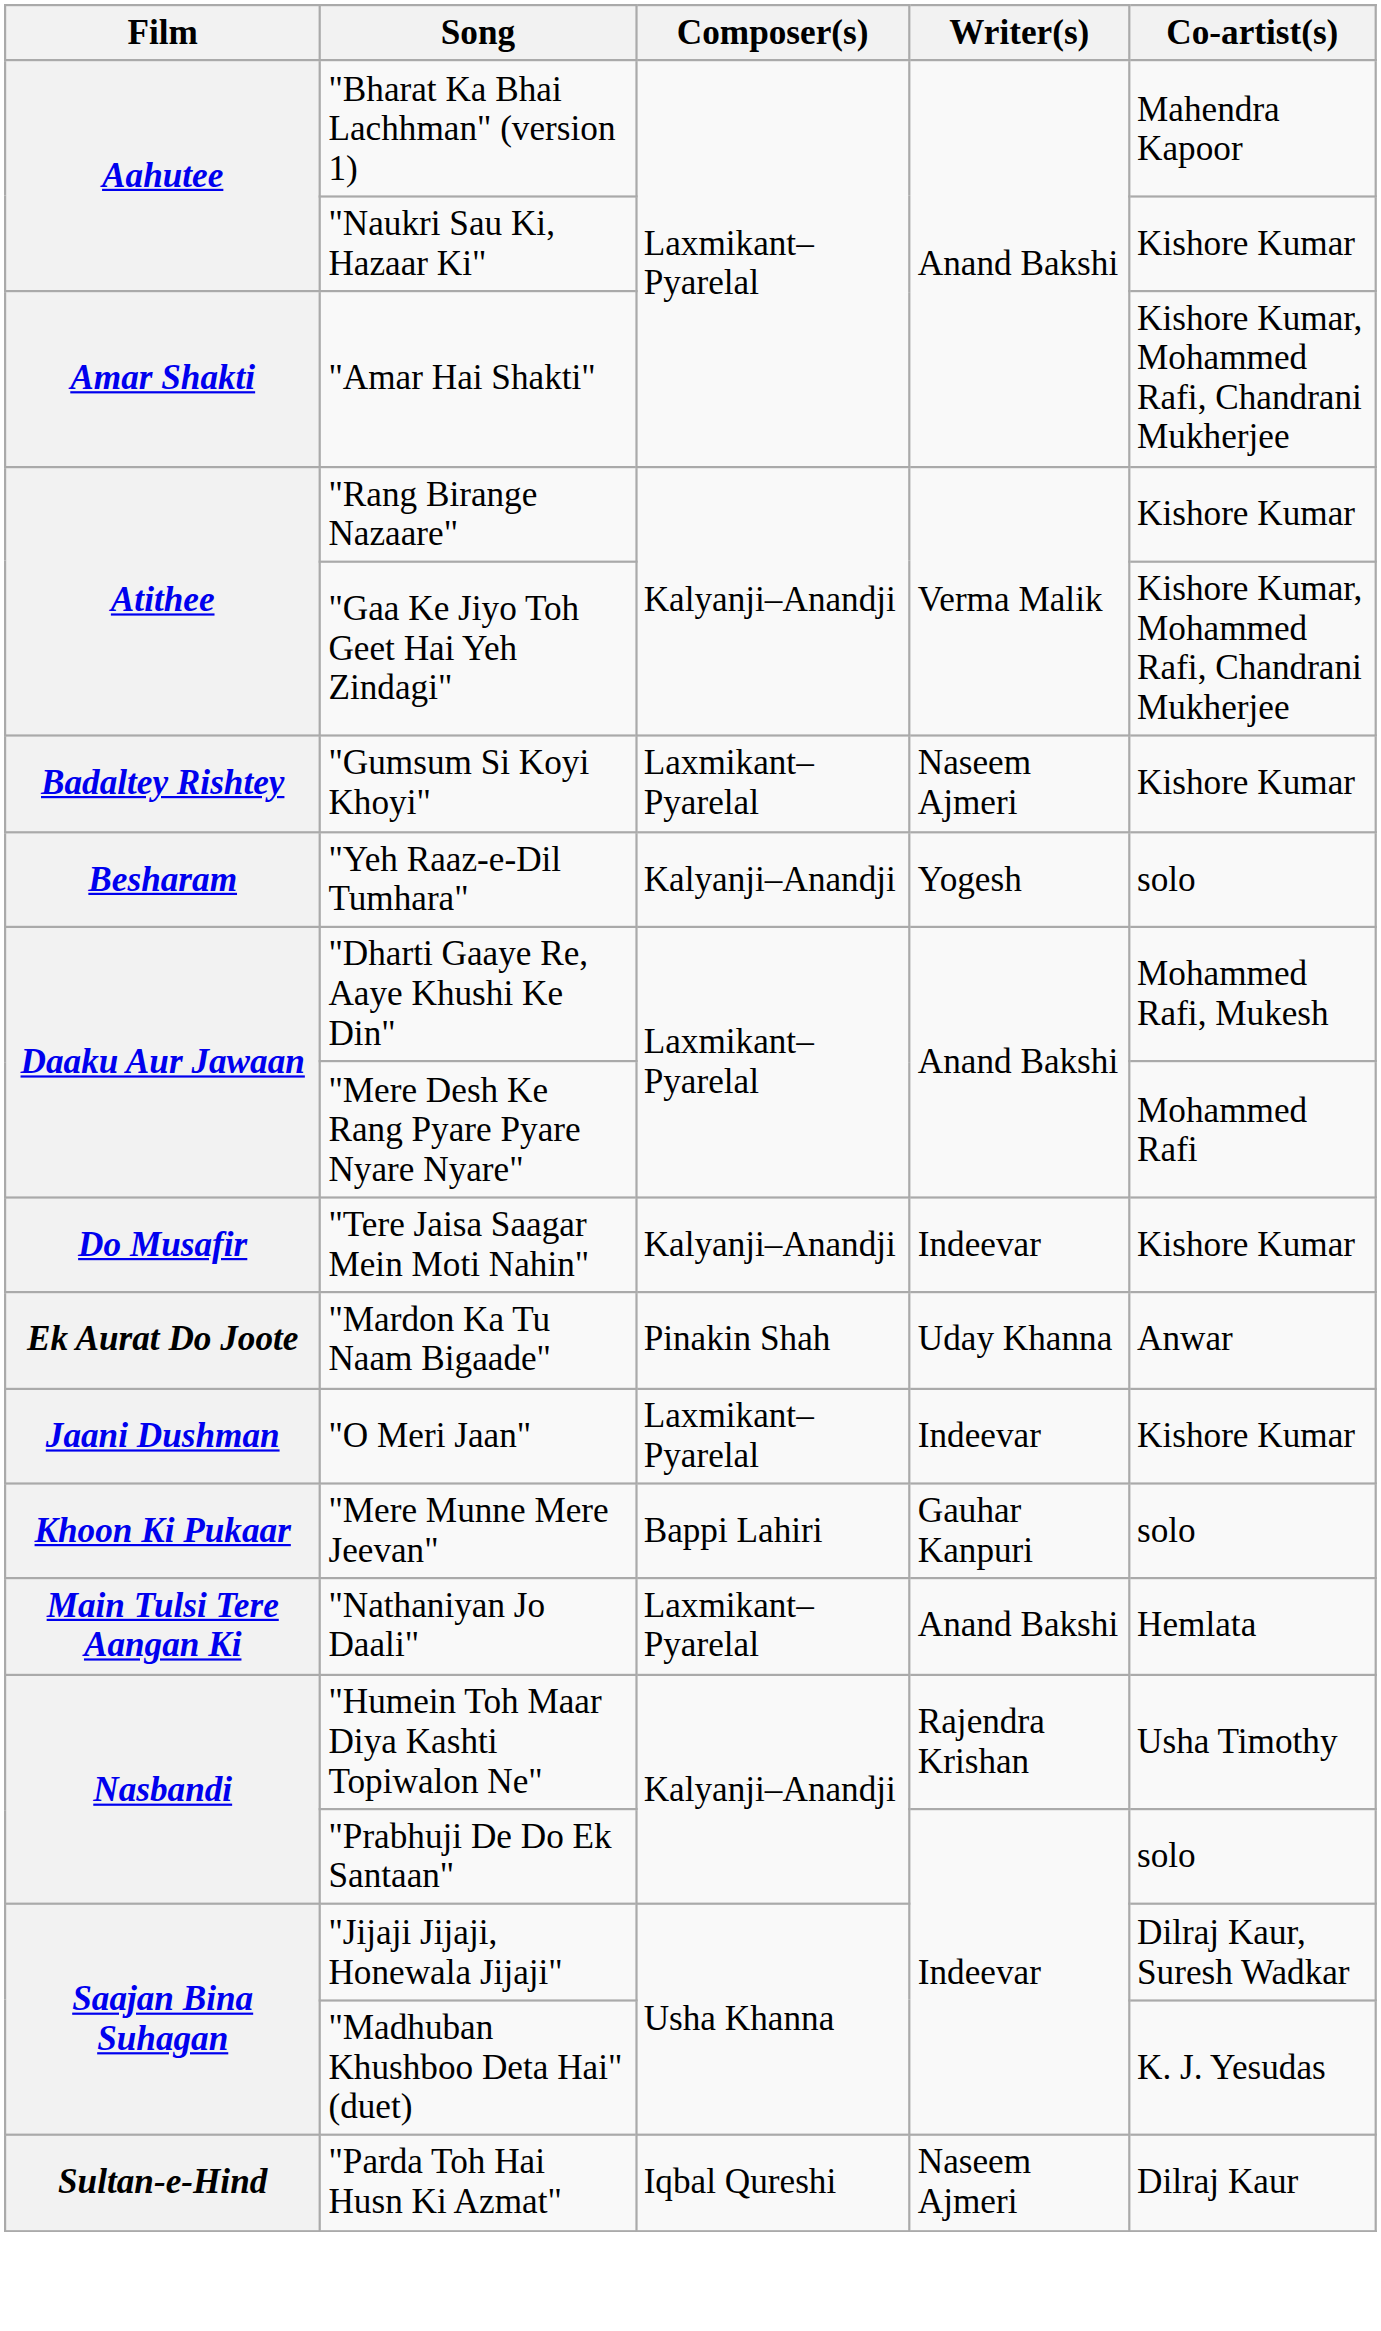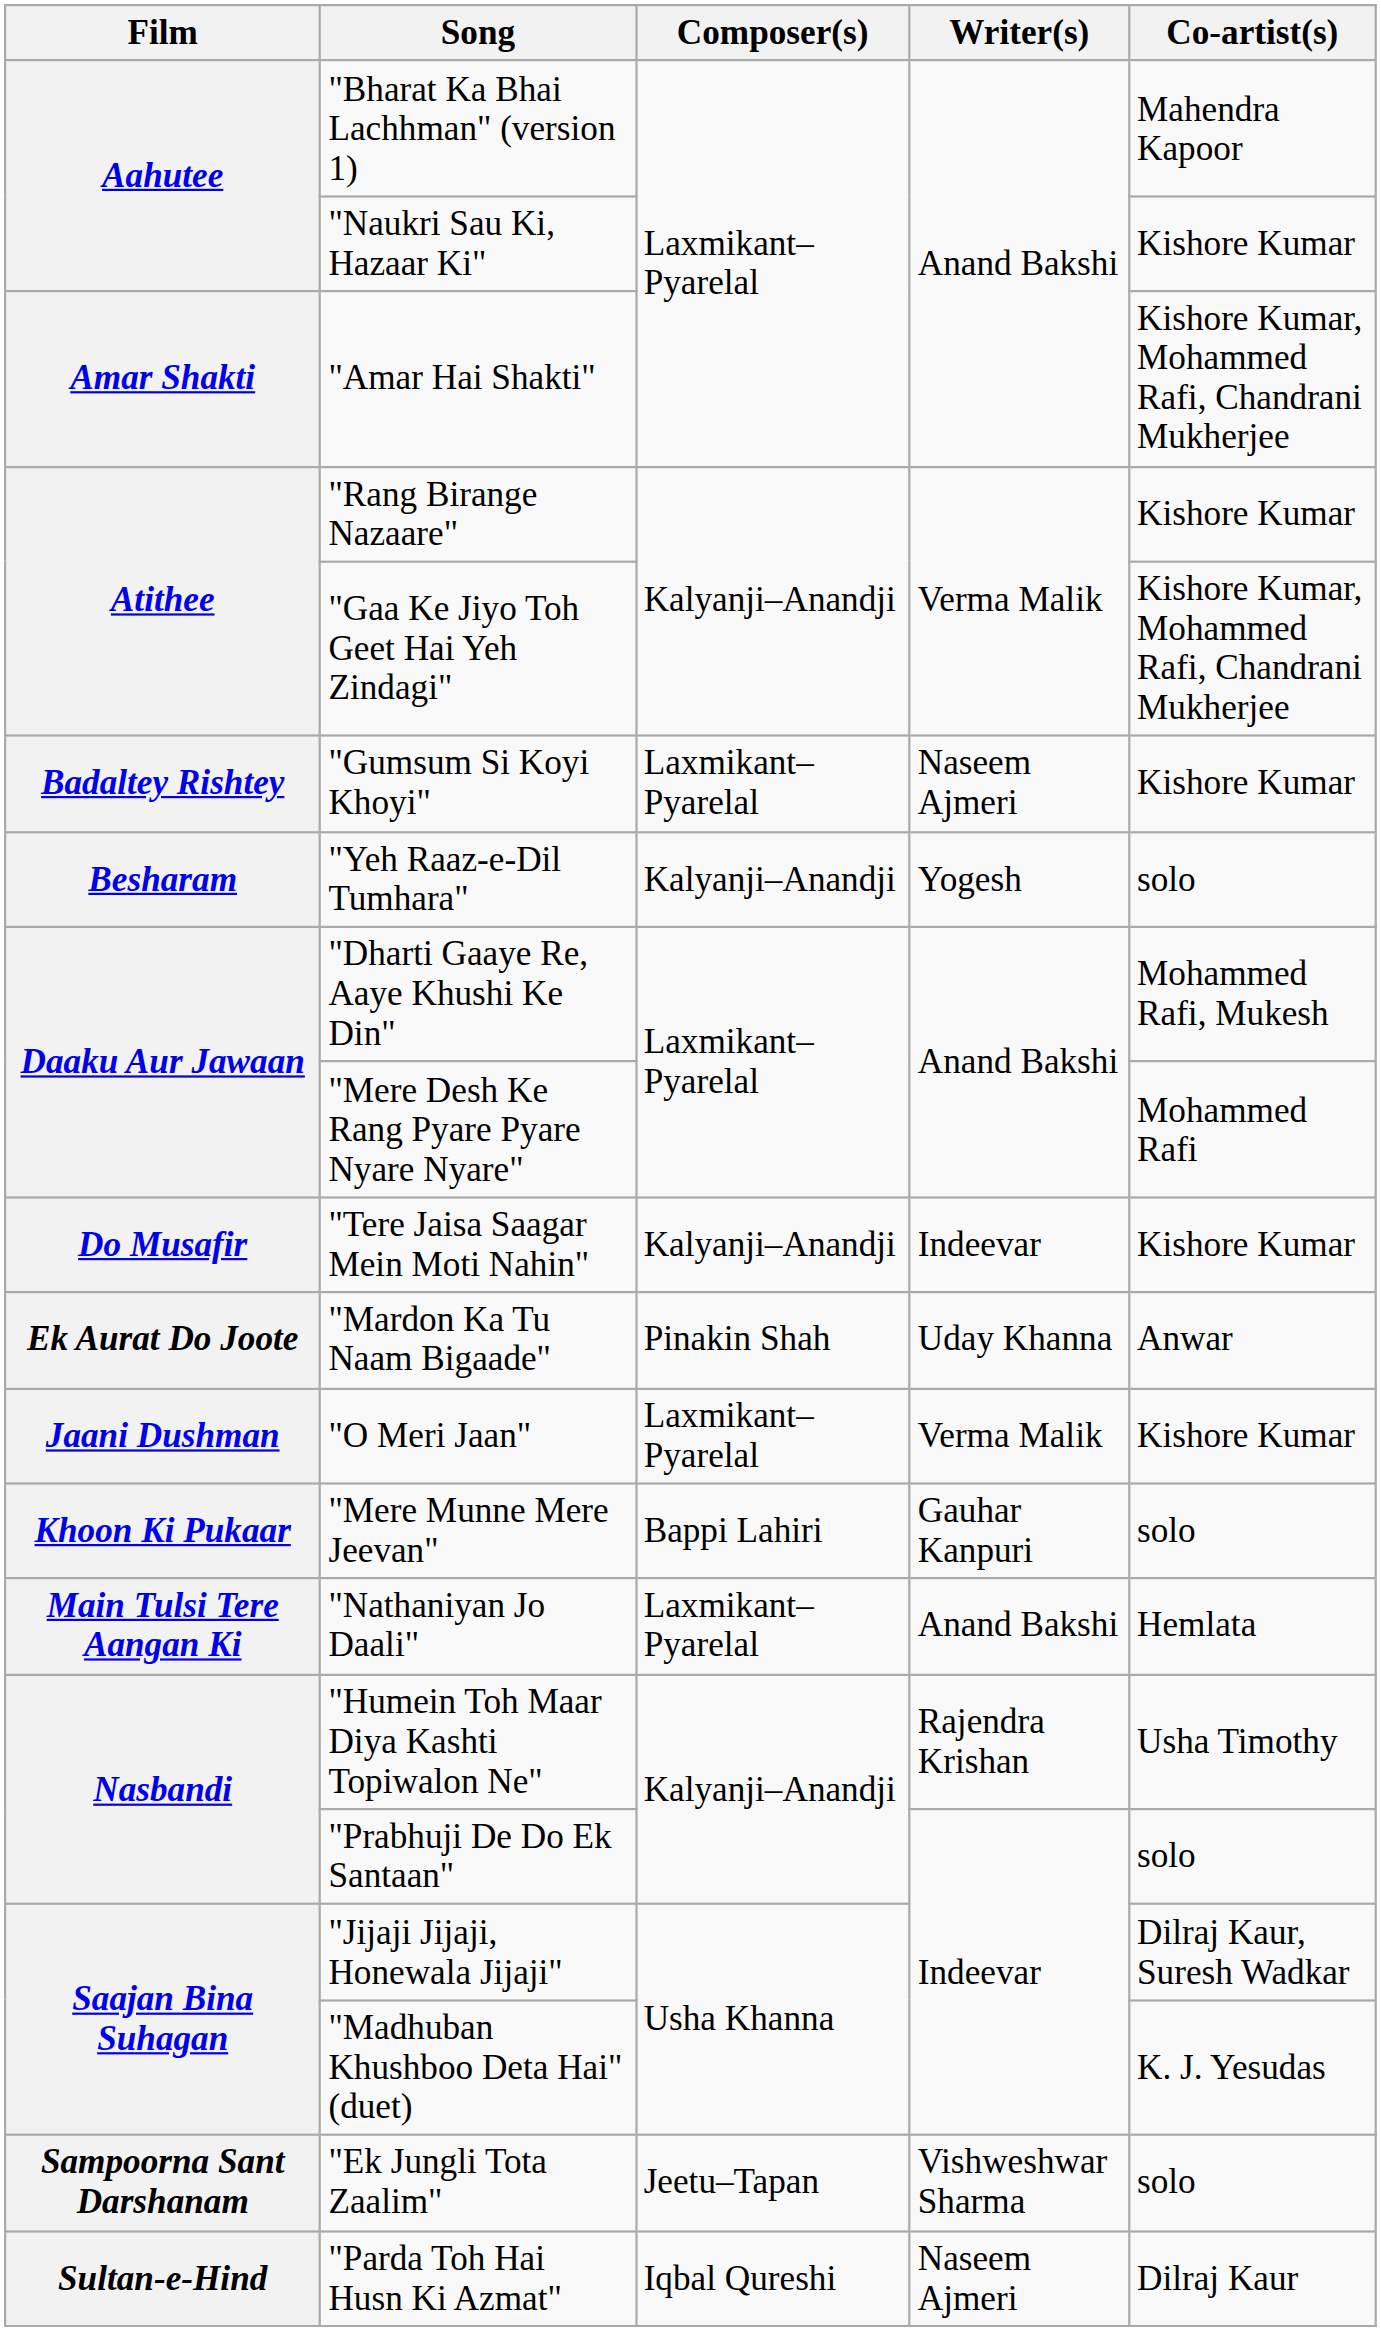(979, 1434) Indeevar -> (1010, 1434) Verma Malik
+ row: (438, 2182)
